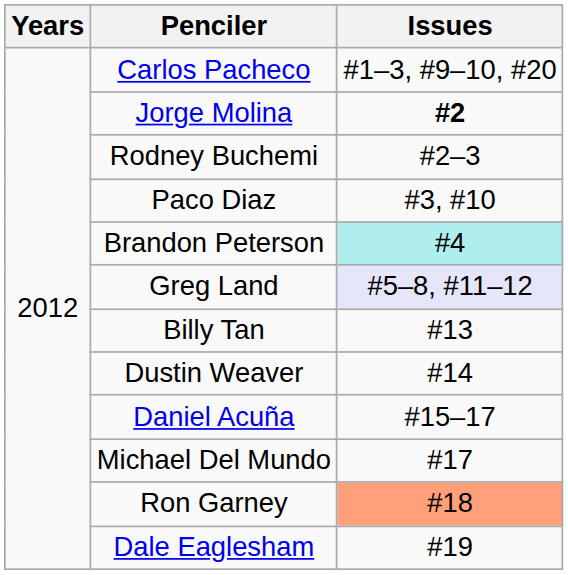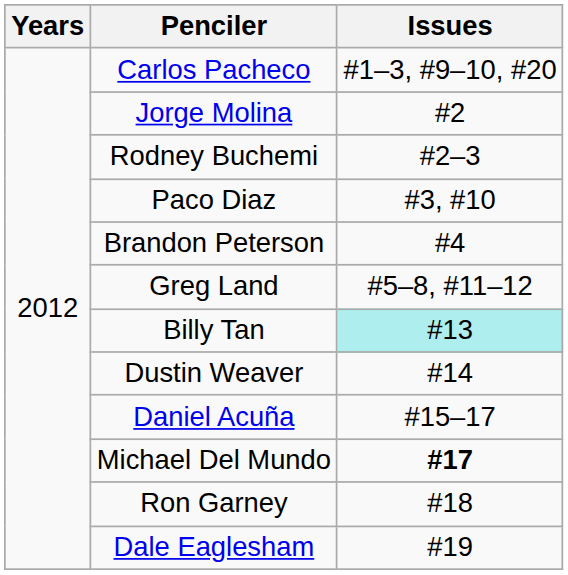(450, 112) bold -> (450, 112) normal
(450, 243) paleturquoise background -> (450, 243) no background
(450, 286) lavender background -> (450, 286) no background
(450, 329) no background -> (450, 329) paleturquoise background
(450, 460) normal -> (450, 460) bold
(450, 503) lightsalmon background -> (450, 503) no background
